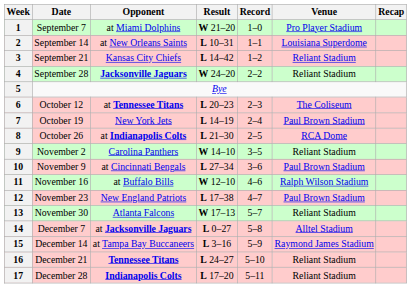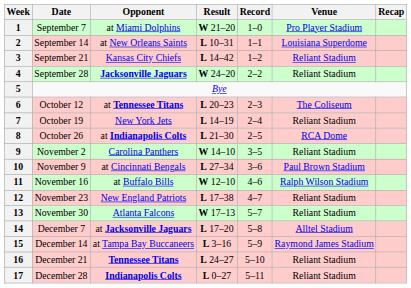(324, 120) Paul Brown Stadium -> (324, 120) Reliant Stadium
(324, 197) Paul Brown Stadium -> (324, 197) Reliant Stadium
(217, 228) L 0–27 -> (217, 228) L 17–20
(217, 275) L 17–20 -> (217, 275) L 0–27
